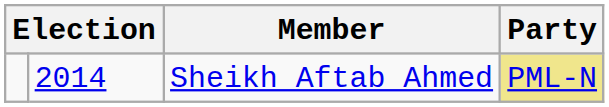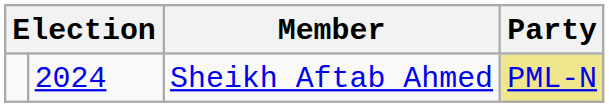(71, 78) 2014 -> (71, 78) 2024
